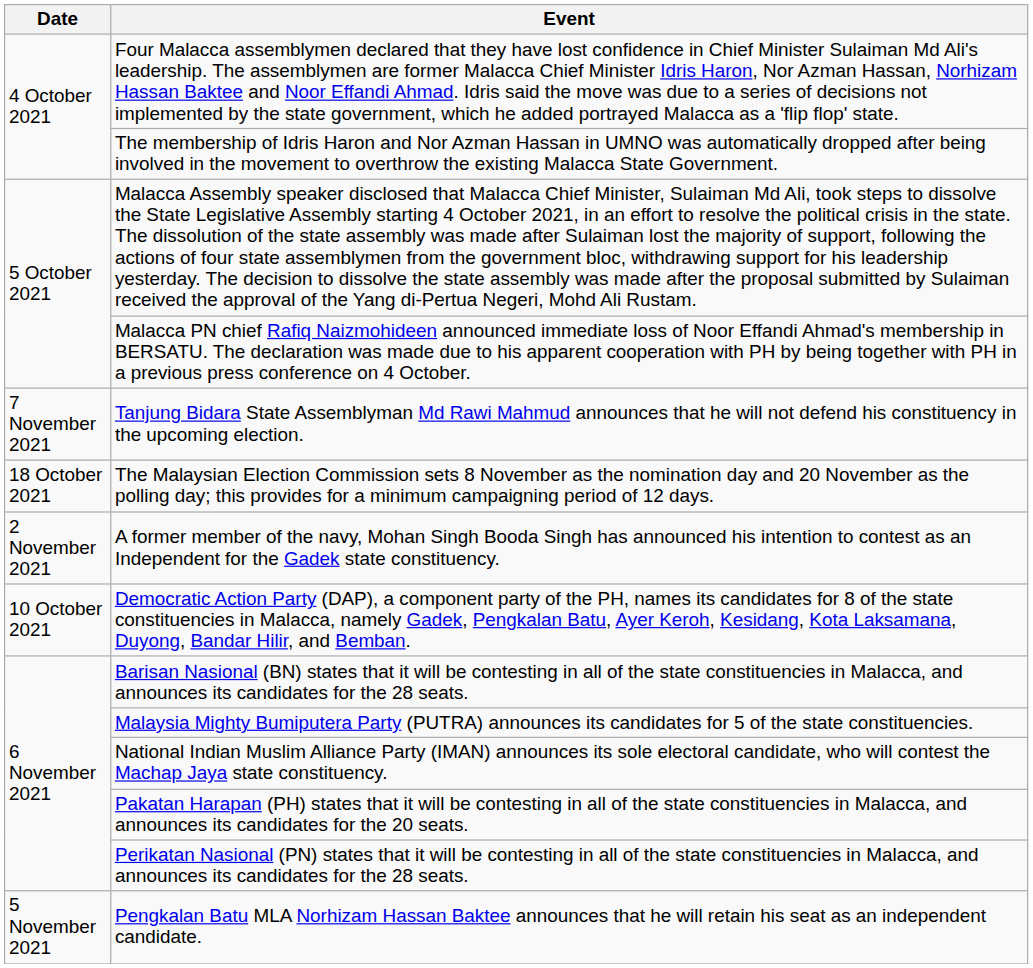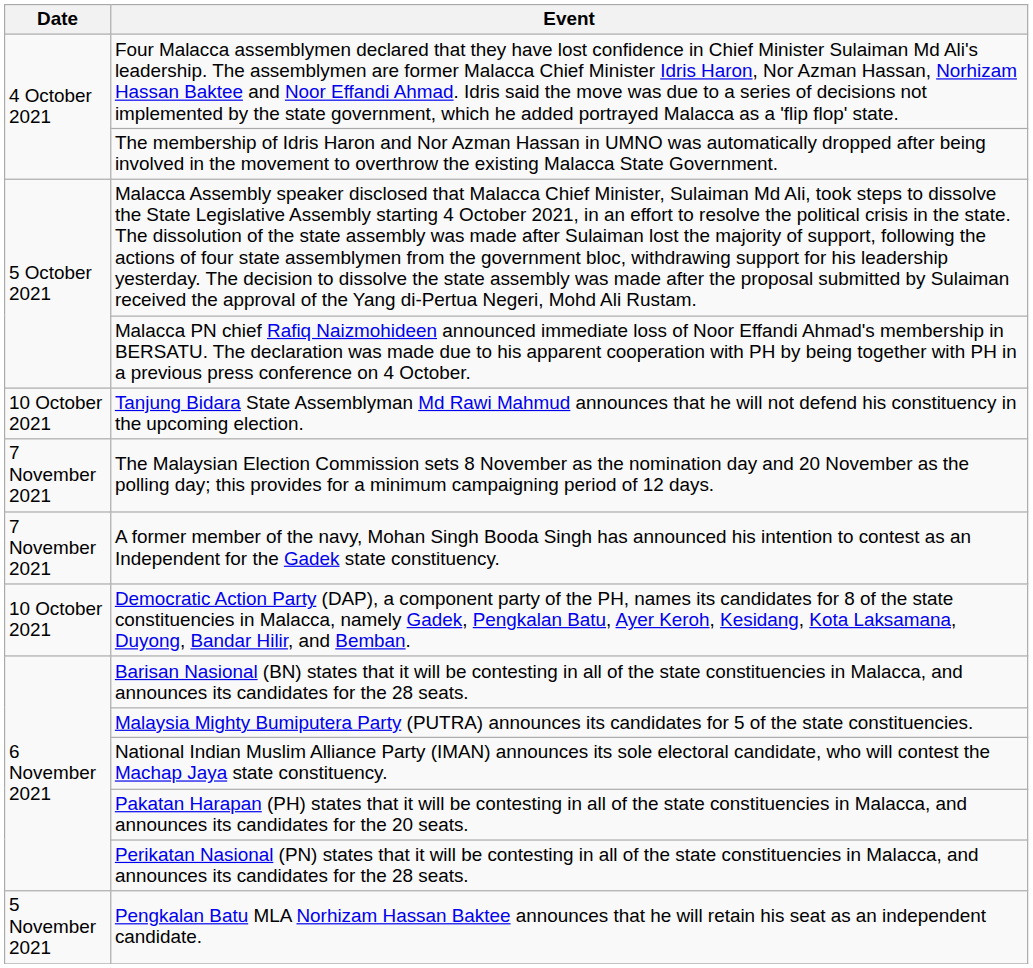(52, 424) 7 November 2021 -> (56, 413) 10 October 2021
(56, 485) 18 October 2021 -> (52, 475) 7 November 2021
(52, 547) 2 November 2021 -> (52, 547) 7 November 2021
